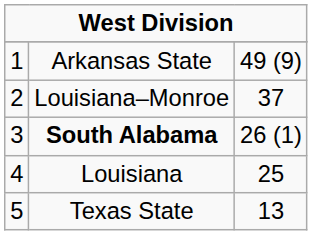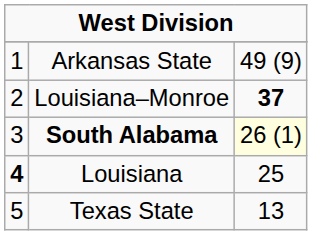(271, 98) normal -> (271, 98) bold
(271, 135) no background -> (271, 135) lightyellow background
(17, 173) normal -> (17, 173) bold
